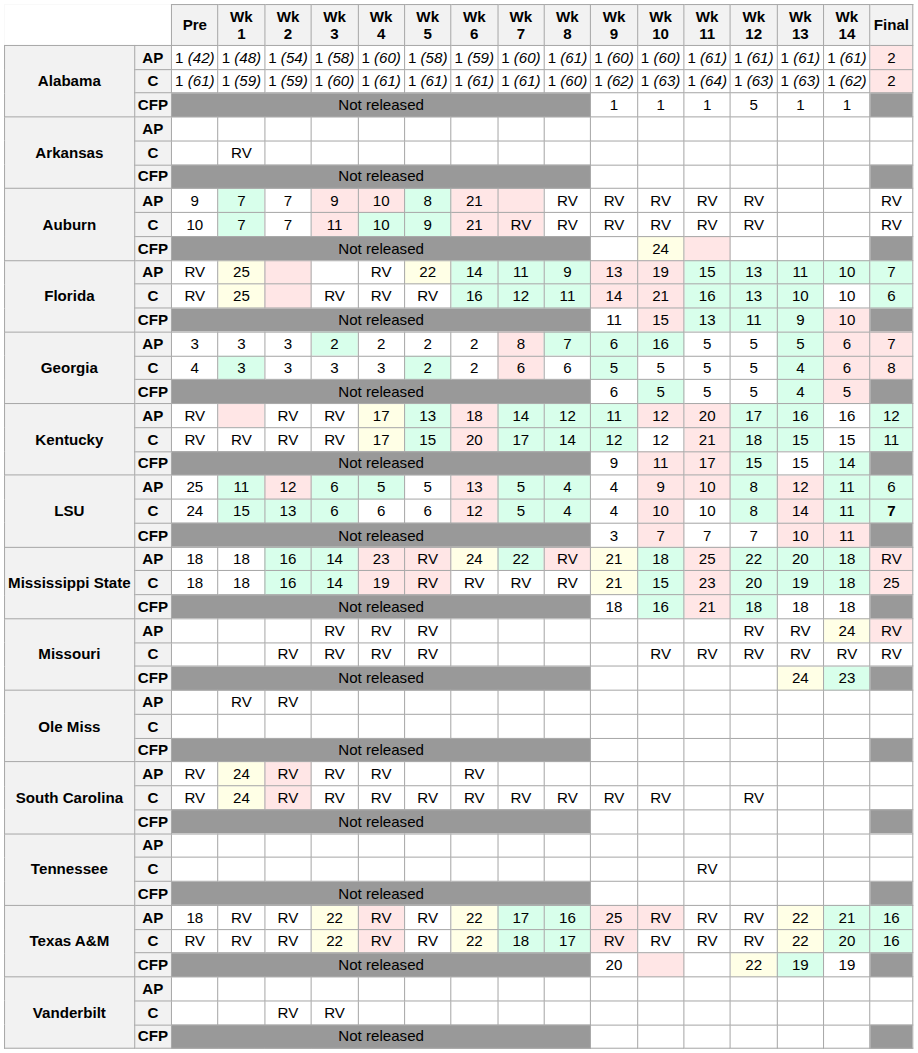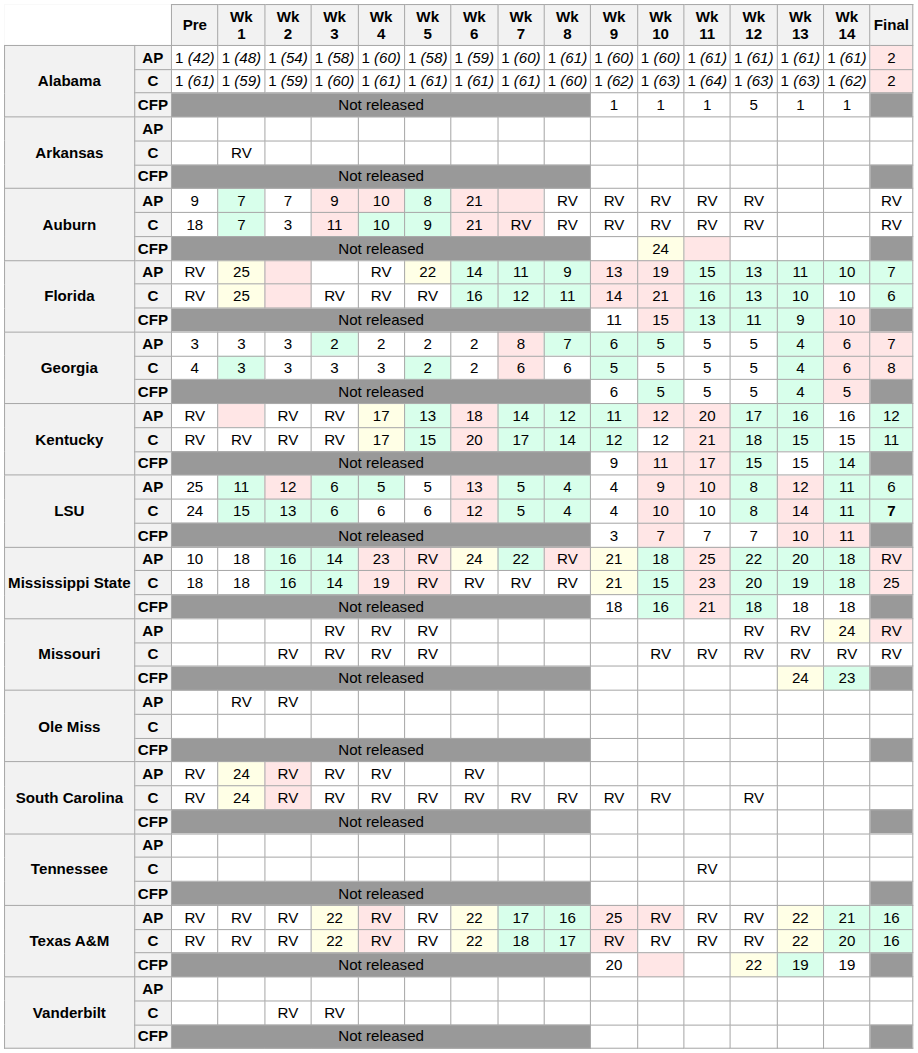(195, 225) 10 -> (195, 225) 18
(288, 225) 7 -> (288, 225) 3
(661, 344) 16 -> (661, 344) 5
(800, 344) 5 -> (800, 344) 4
(195, 559) 18 -> (195, 559) 10
(195, 917) 18 -> (195, 917) RV
